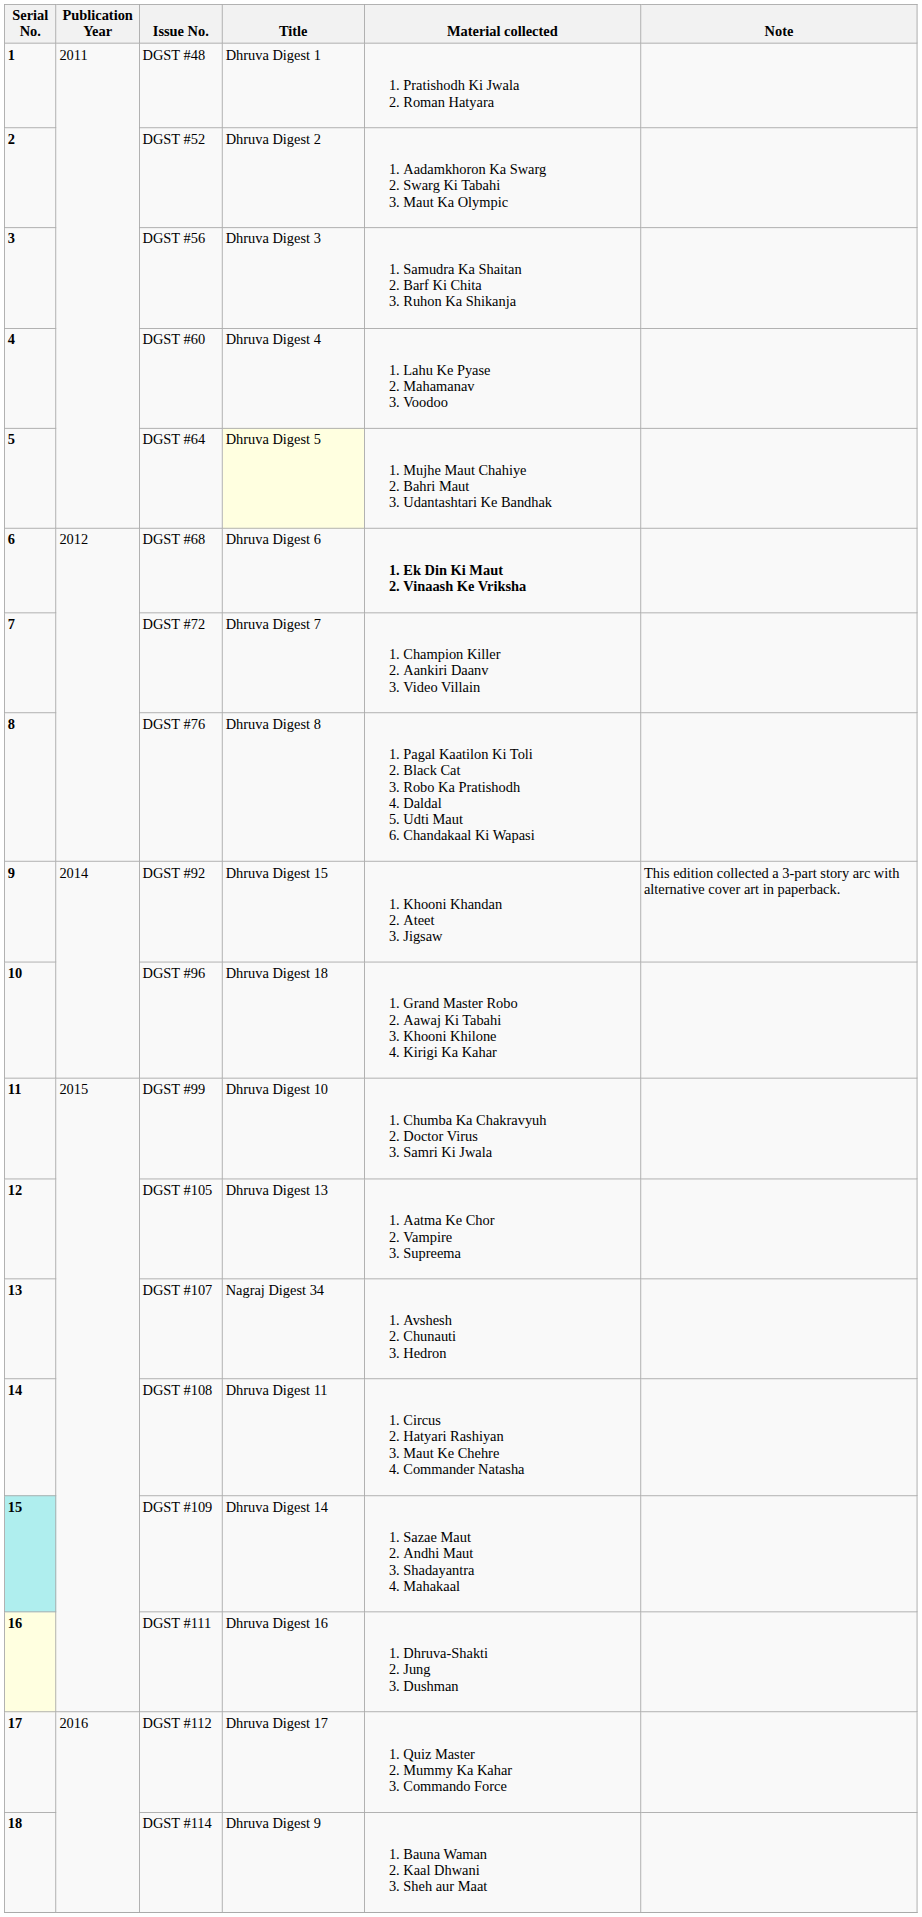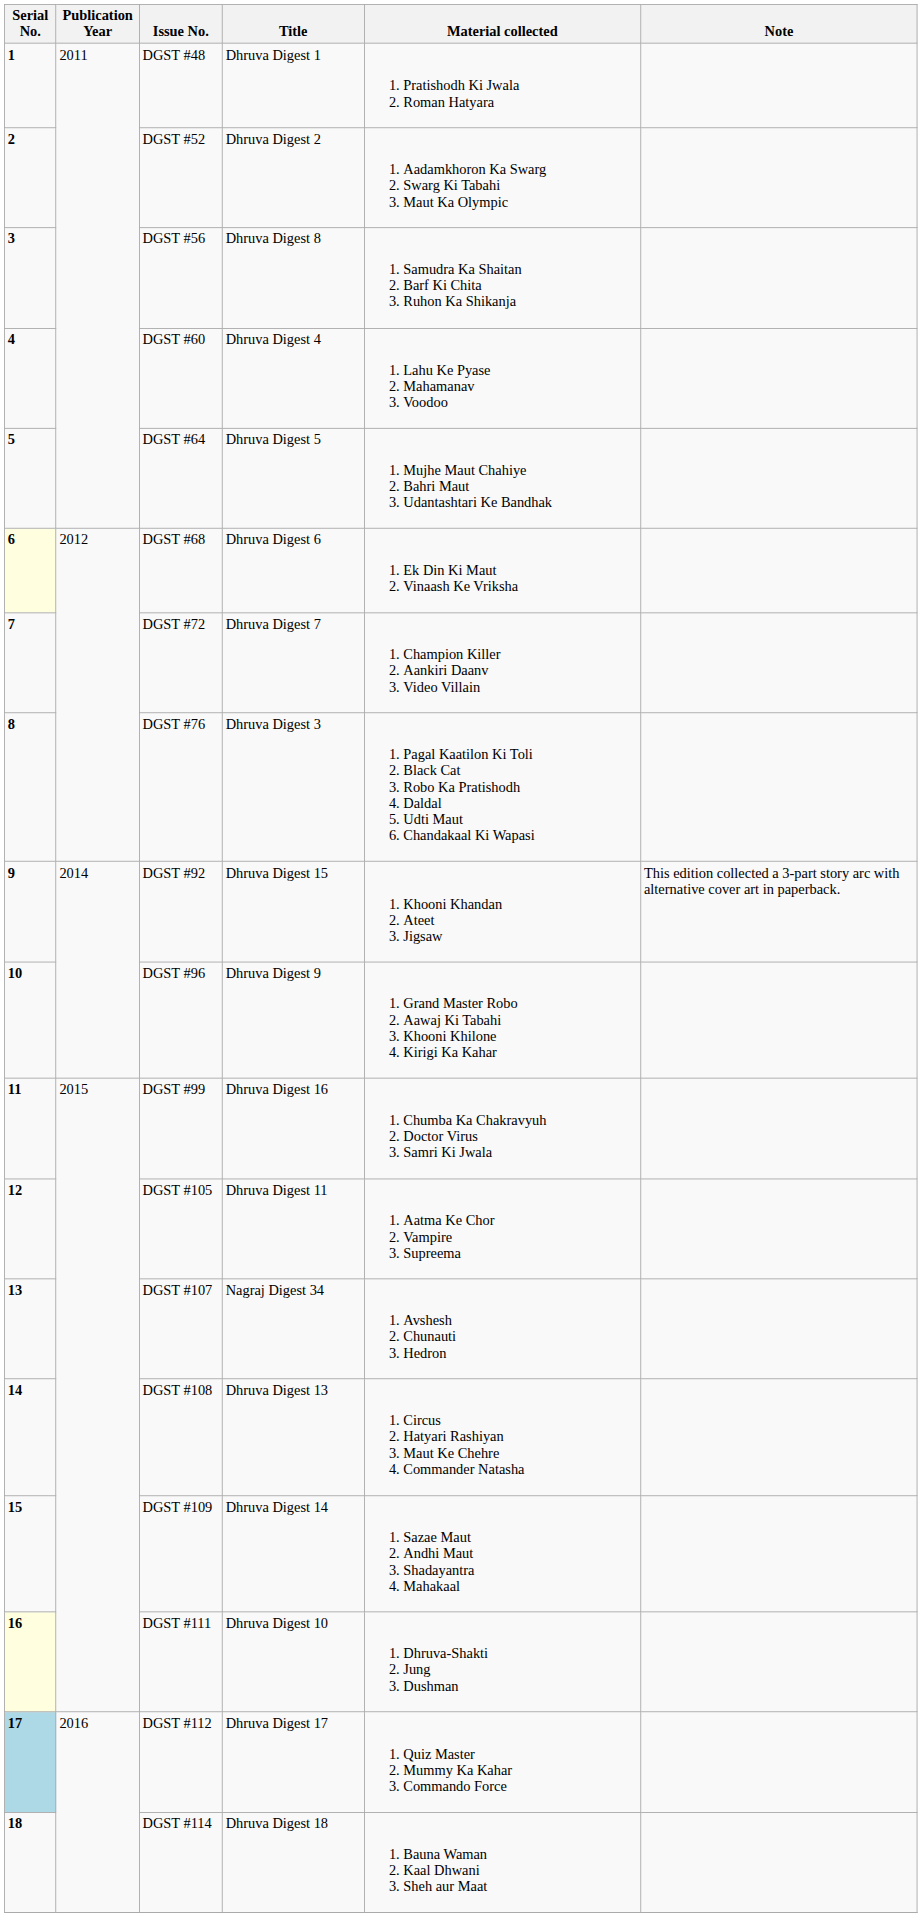(273, 239) Dhruva Digest 3 -> (273, 239) Dhruva Digest 8
(273, 439) lightyellow background -> (273, 439) no background
(11, 539) no background -> (11, 539) lightyellow background
(502, 579) bold -> (502, 579) normal
(273, 724) Dhruva Digest 8 -> (273, 724) Dhruva Digest 3
(277, 973) Dhruva Digest 18 -> (273, 973) Dhruva Digest 9
(277, 1089) Dhruva Digest 10 -> (277, 1089) Dhruva Digest 16
(277, 1189) Dhruva Digest 13 -> (277, 1189) Dhruva Digest 11
(277, 1390) Dhruva Digest 11 -> (277, 1390) Dhruva Digest 13
(15, 1506) paleturquoise background -> (15, 1506) no background
(277, 1623) Dhruva Digest 16 -> (277, 1623) Dhruva Digest 10
(15, 1723) no background -> (15, 1723) lightblue background
(273, 1823) Dhruva Digest 9 -> (277, 1823) Dhruva Digest 18
